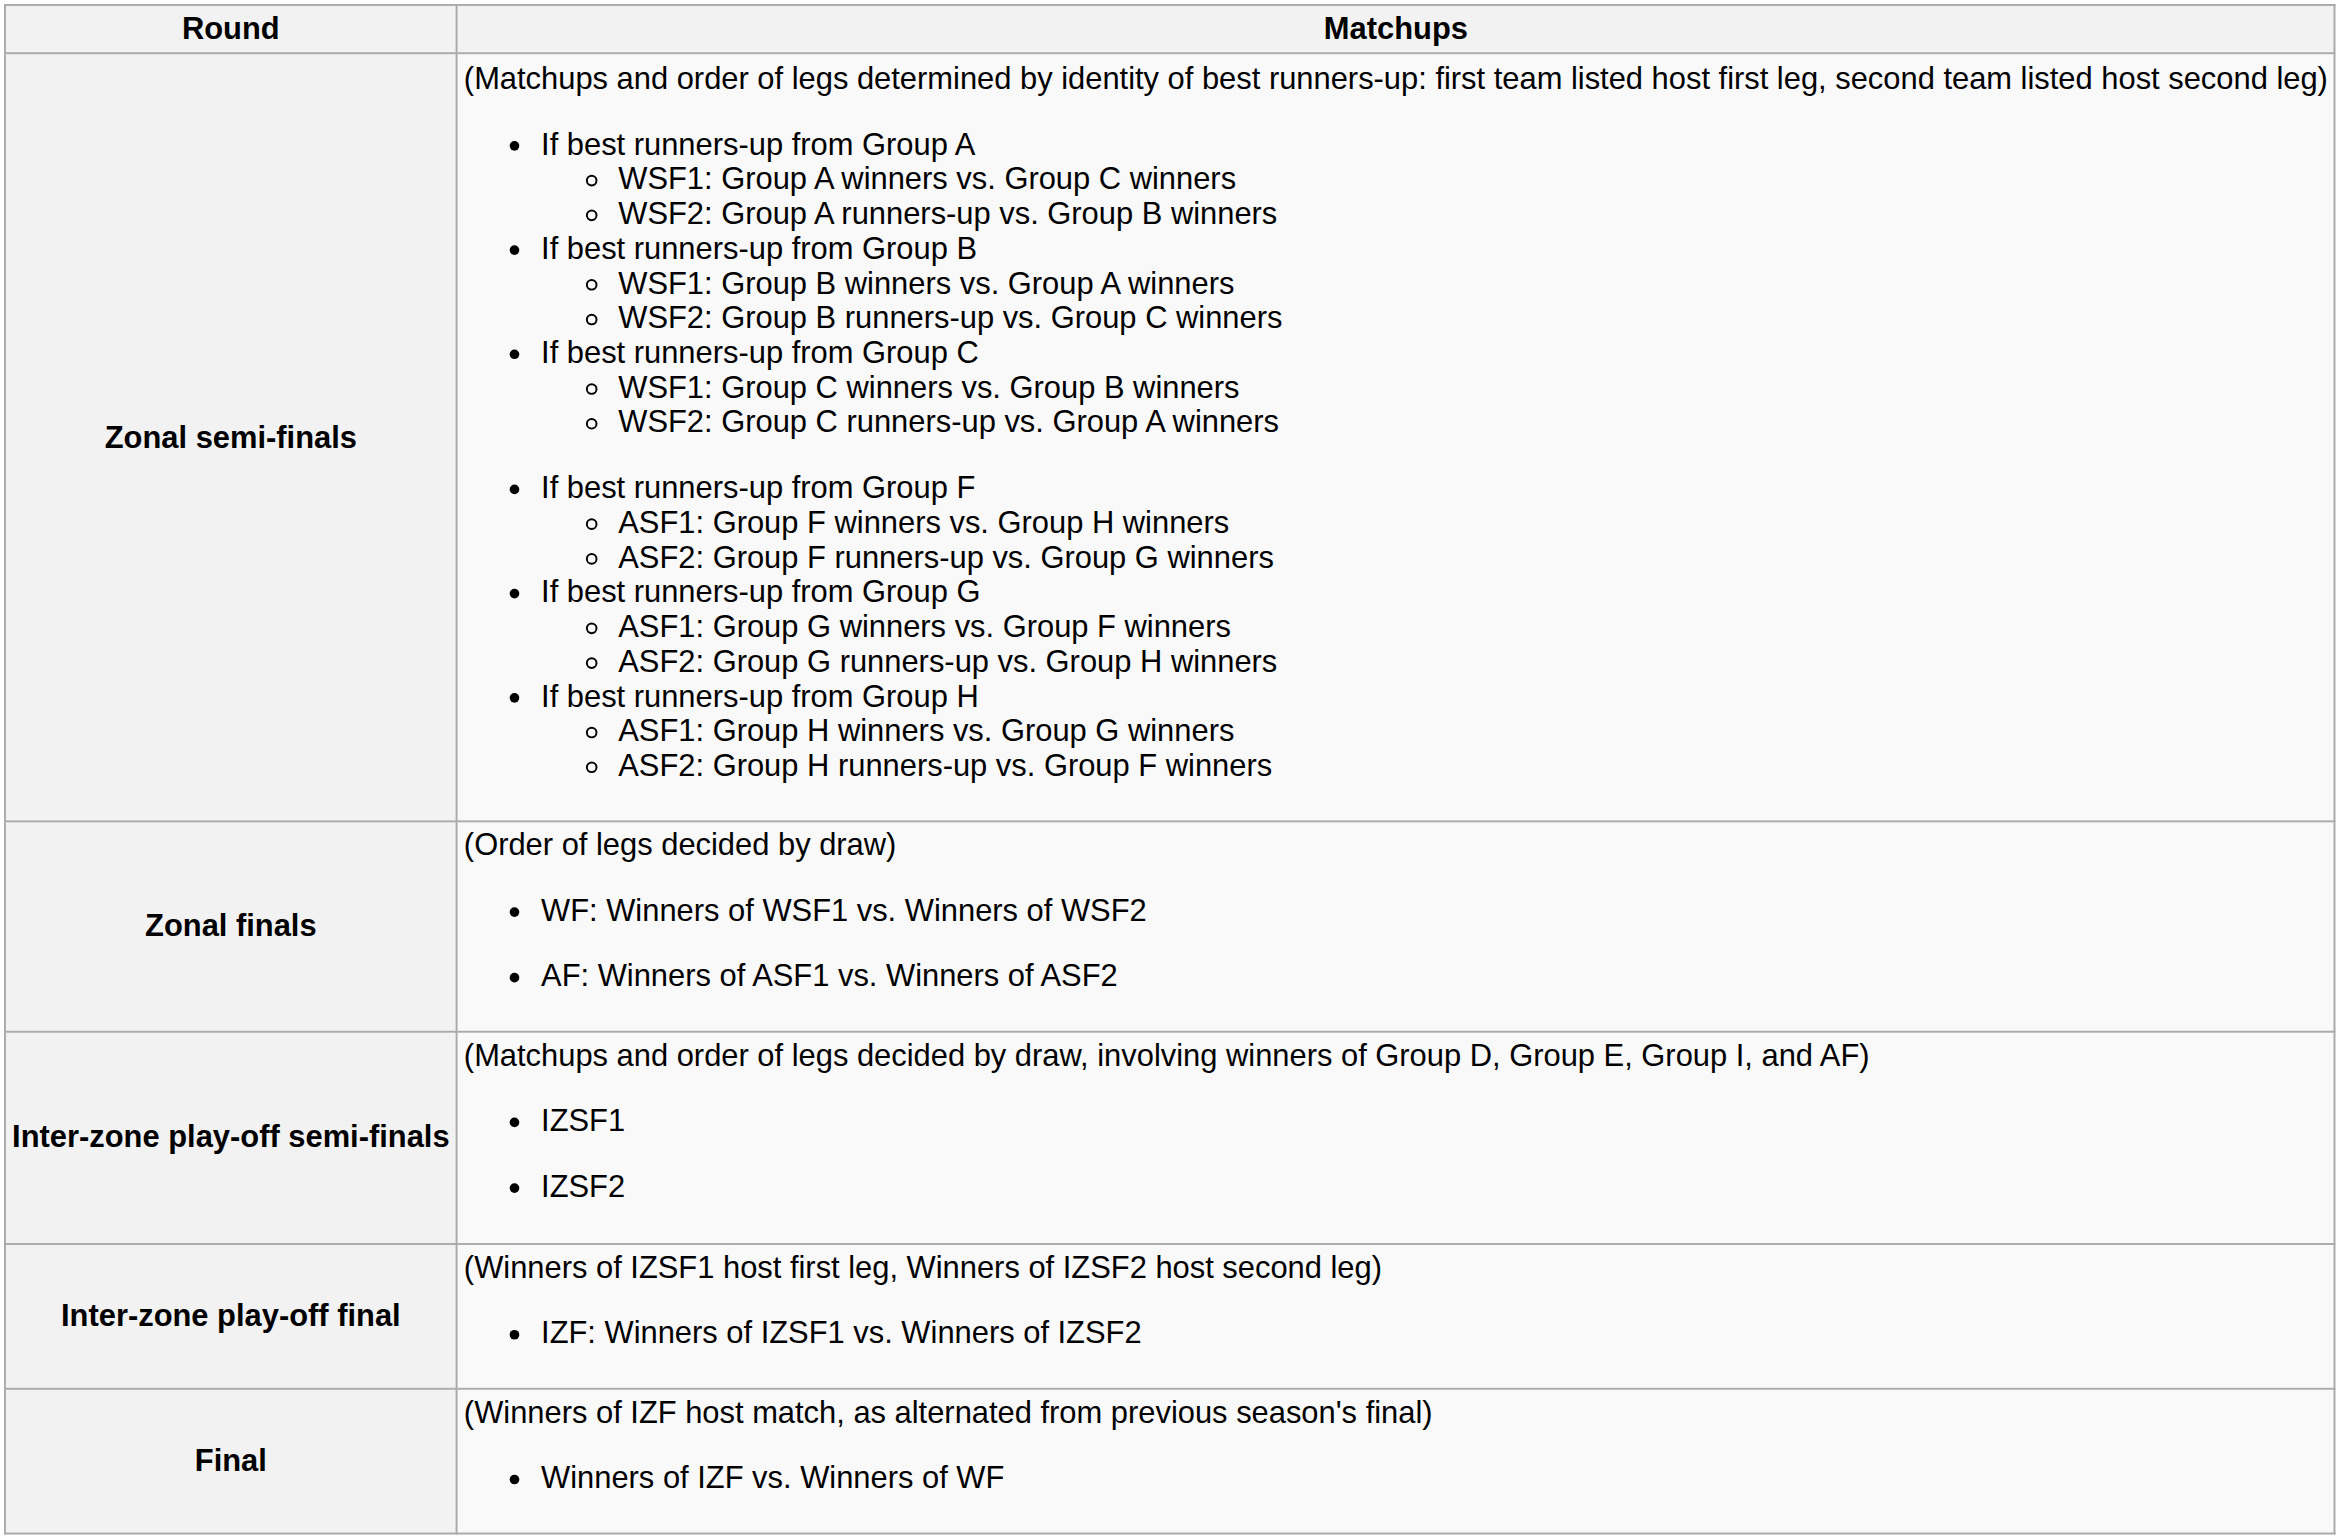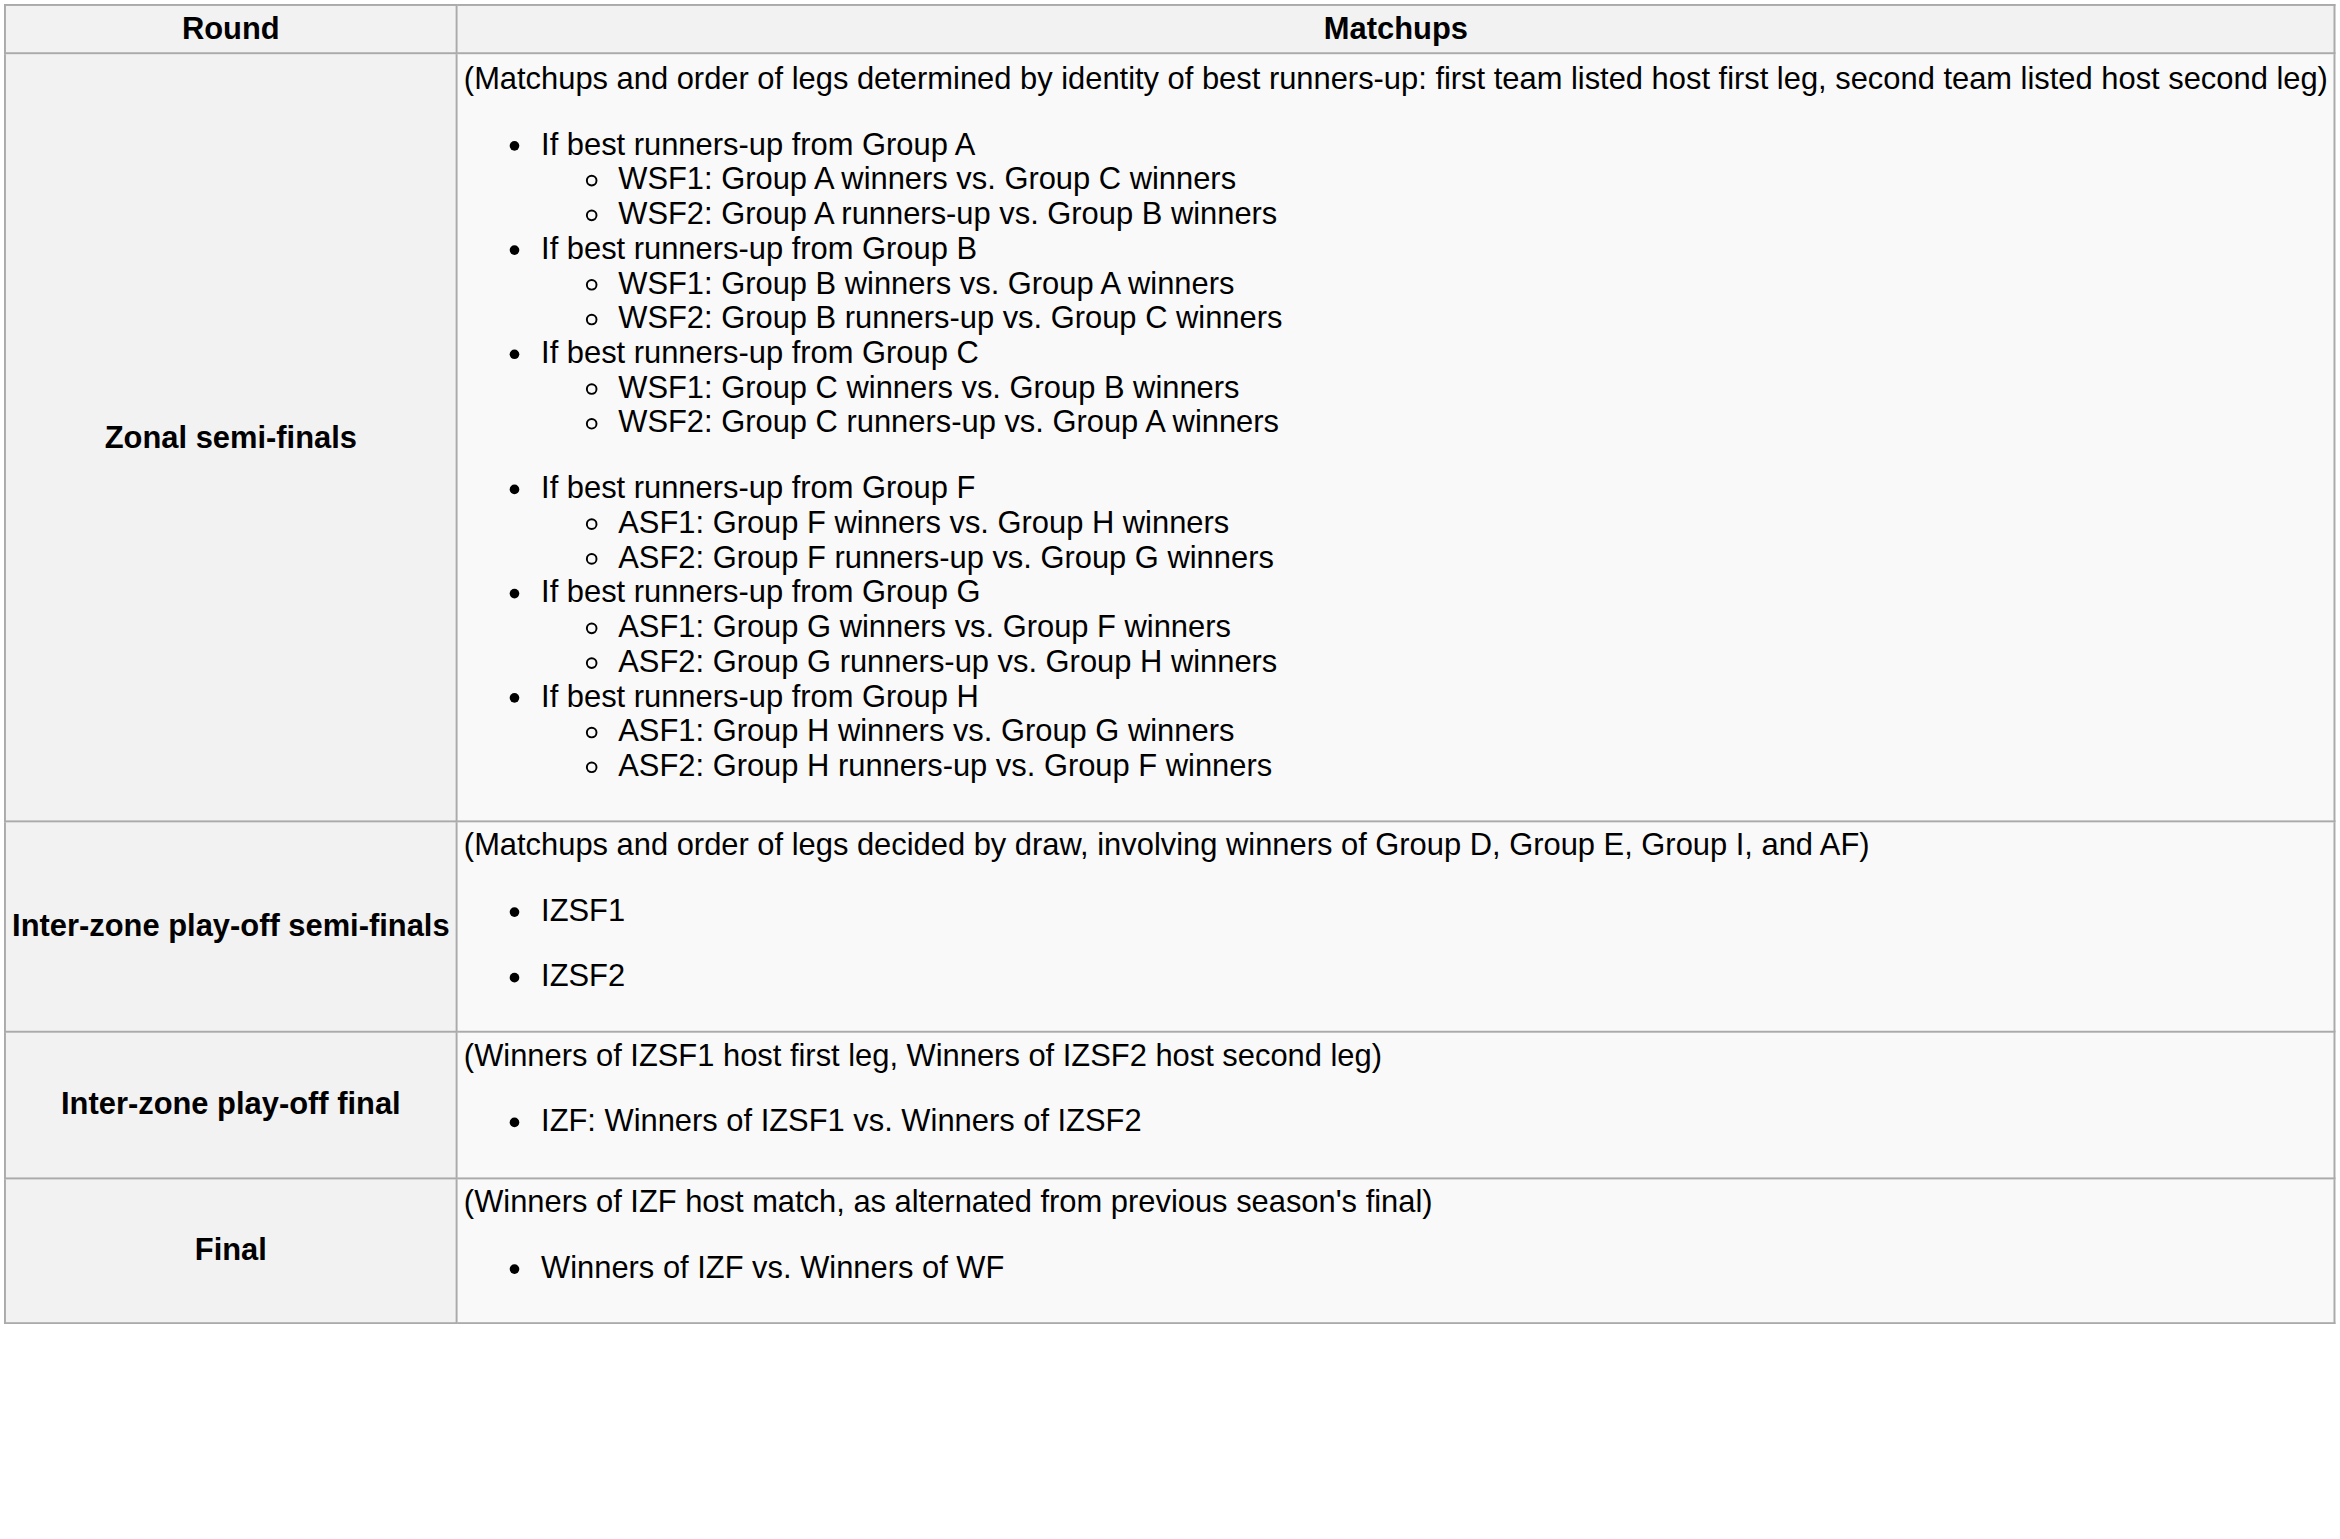- row: (231, 925)
